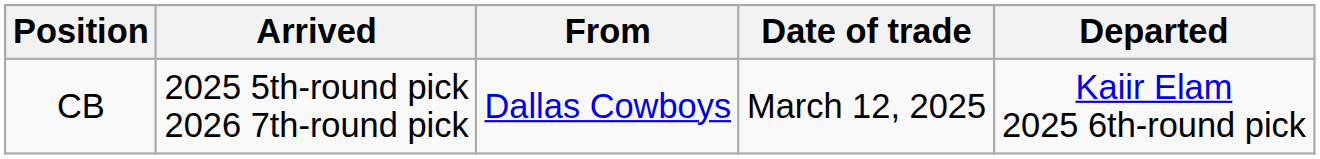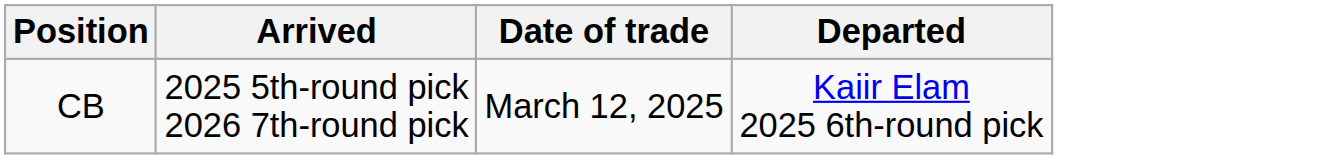- column: (608, 31)
